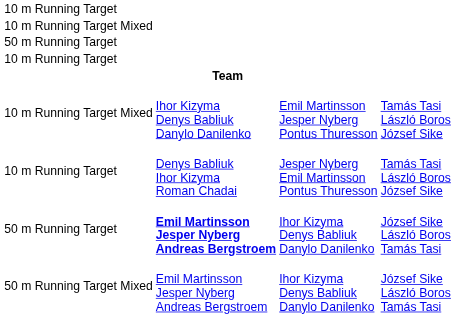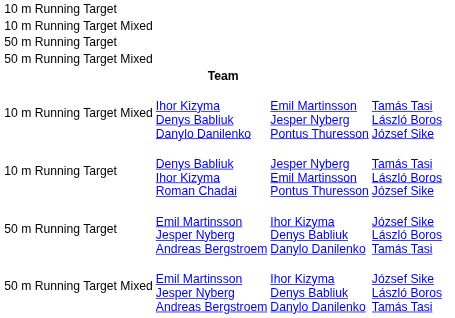(61, 59) 10 m Running Target -> (79, 59) 50 m Running Target Mixed
(216, 235) bold -> (212, 235) normal
